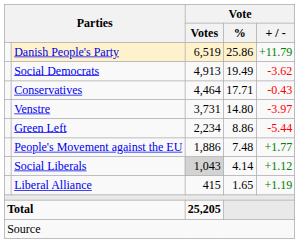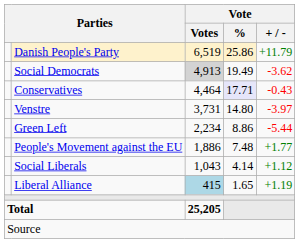(207, 71) no background -> (207, 71) lightgrey background
(240, 90) no background -> (240, 90) lavender background
(207, 166) lightgrey background -> (207, 166) no background
(212, 185) no background -> (212, 185) lightblue background
